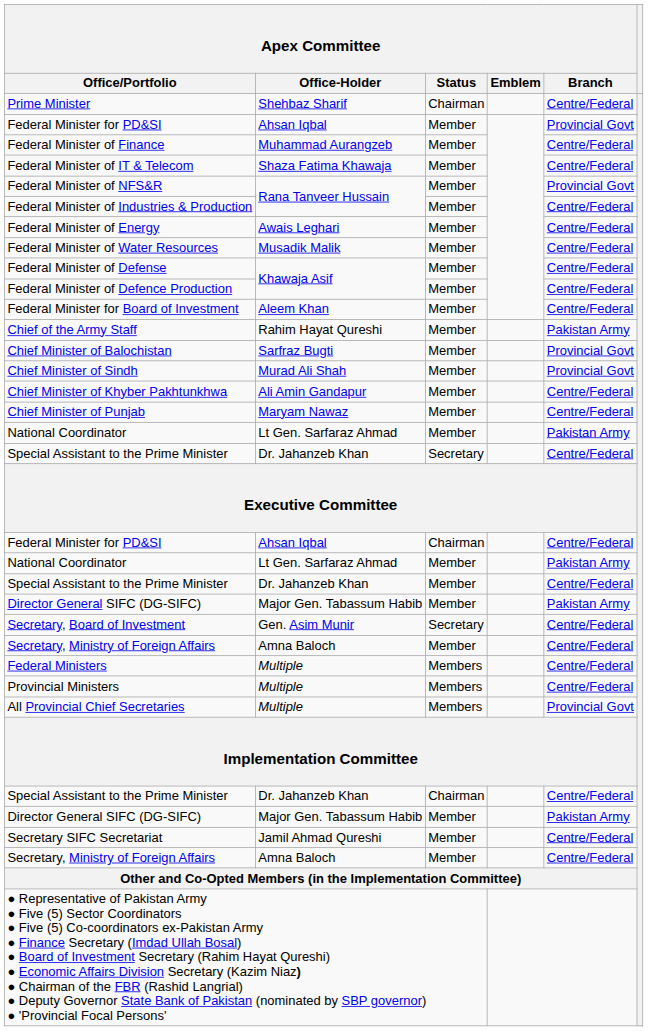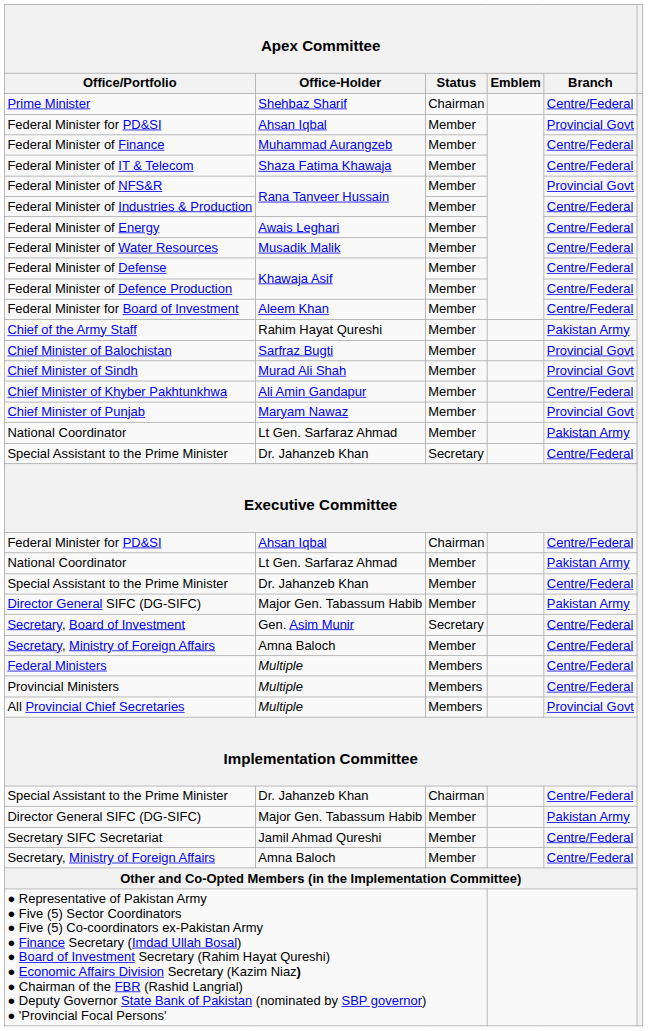(590, 412) Centre/Federal -> (590, 412) Provincial Govt
